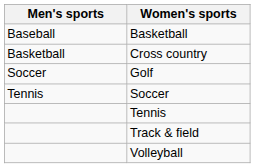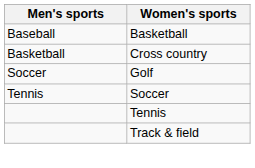- row: (156, 152)
